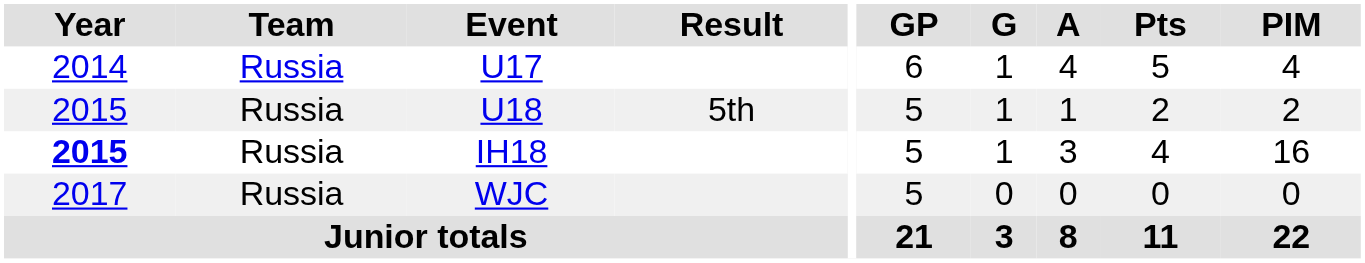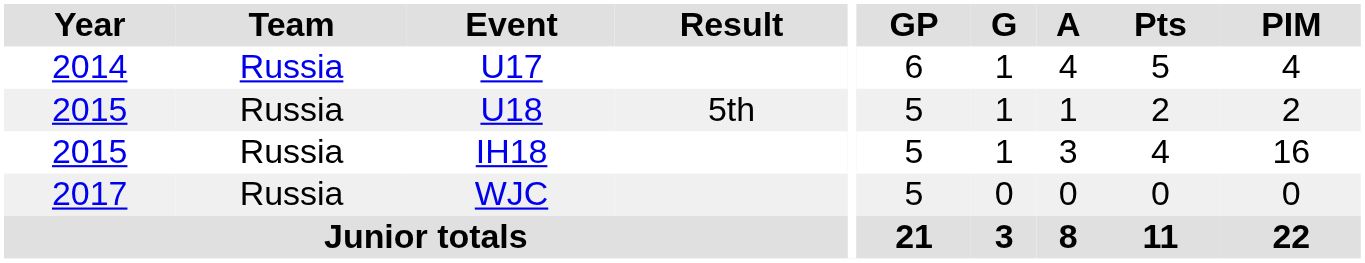(90, 151) bold -> (90, 151) normal
